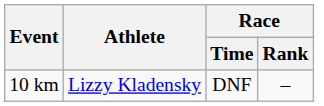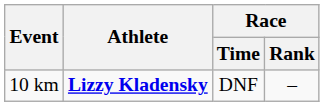(135, 85) normal -> (138, 85) bold
